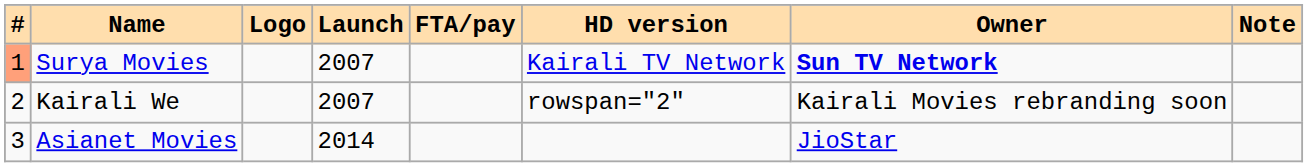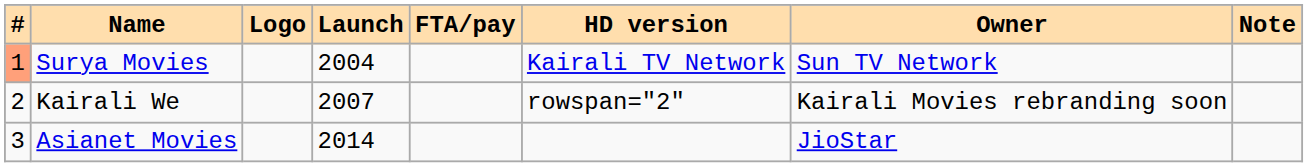(346, 63) 2007 -> (346, 63) 2004
(897, 63) bold -> (897, 63) normal
